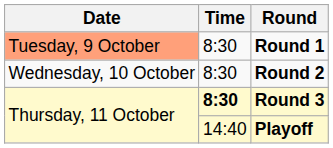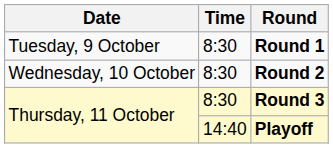(84, 45) lightsalmon background -> (84, 45) no background
(221, 101) bold -> (220, 101) normal
